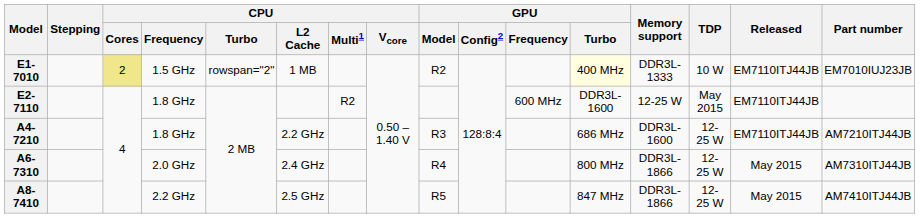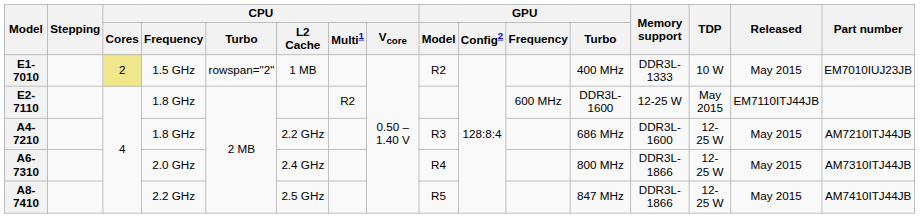(600, 70) lightyellow background -> (600, 70) no background
(776, 70) EM7110ITJ44JB -> (776, 70) May 2015
(776, 133) EM7110ITJ44JB -> (776, 133) May 2015
